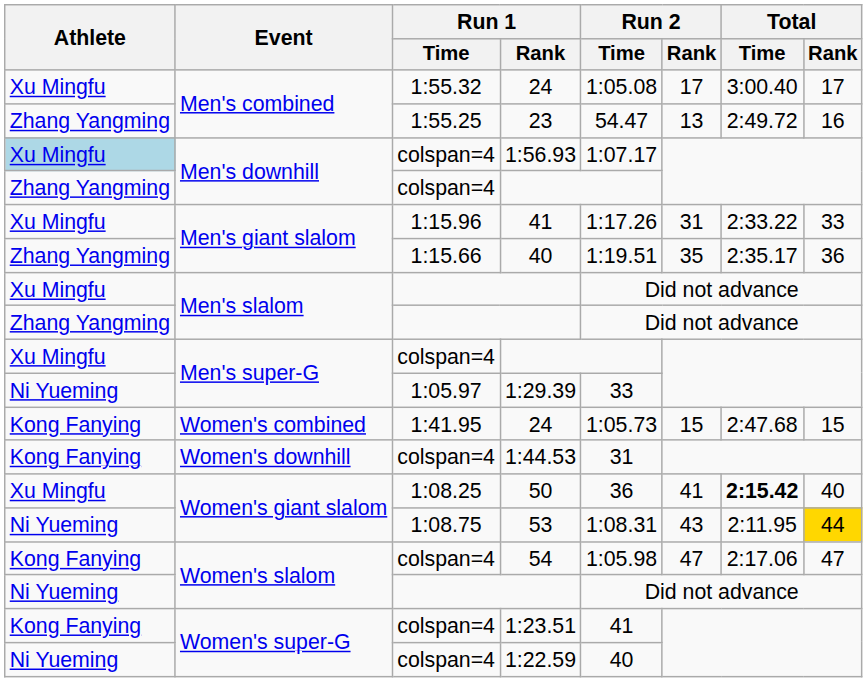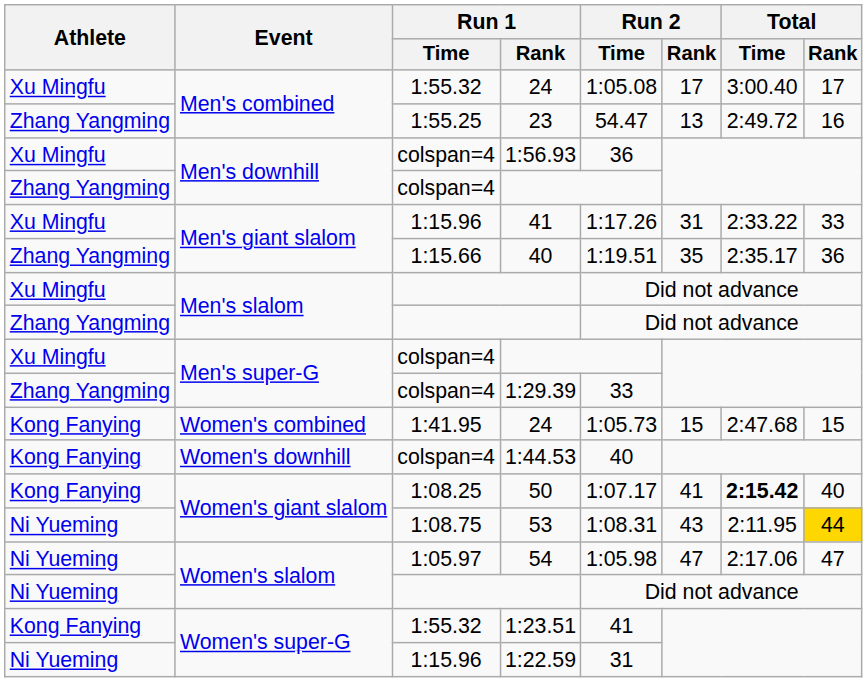(58, 155) lightblue background -> (58, 155) no background
(622, 155) 1:07.17 -> (622, 155) 36
(64, 390) Ni Yueming -> (90, 390) Zhang Yangming
(446, 390) 1:05.97 -> (446, 390) colspan=4
(622, 458) 31 -> (622, 458) 40
(58, 491) Xu Mingfu -> (75, 491) Kong Fanying
(622, 491) 36 -> (622, 491) 1:07.17
(75, 559) Kong Fanying -> (64, 559) Ni Yueming
(446, 559) colspan=4 -> (446, 559) 1:05.97
(446, 626) colspan=4 -> (446, 626) 1:55.32
(446, 660) colspan=4 -> (446, 660) 1:15.96
(622, 660) 40 -> (622, 660) 31
